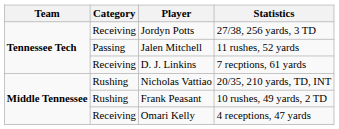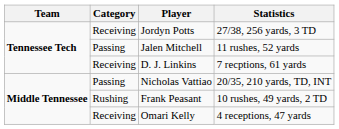(110, 81) Rushing -> (109, 81) Passing
